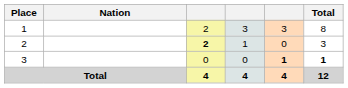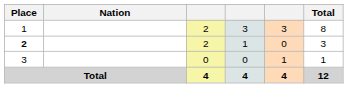(24, 44) normal -> (24, 44) bold
(206, 44) bold -> (206, 44) normal
(284, 60) bold -> (284, 60) normal
(323, 60) bold -> (323, 60) normal
